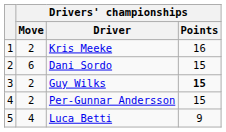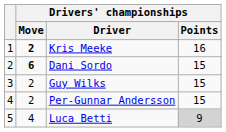(31, 48) normal -> (31, 48) bold
(31, 66) normal -> (31, 66) bold
(199, 83) bold -> (199, 83) normal
(199, 118) no background -> (199, 118) lightgrey background
